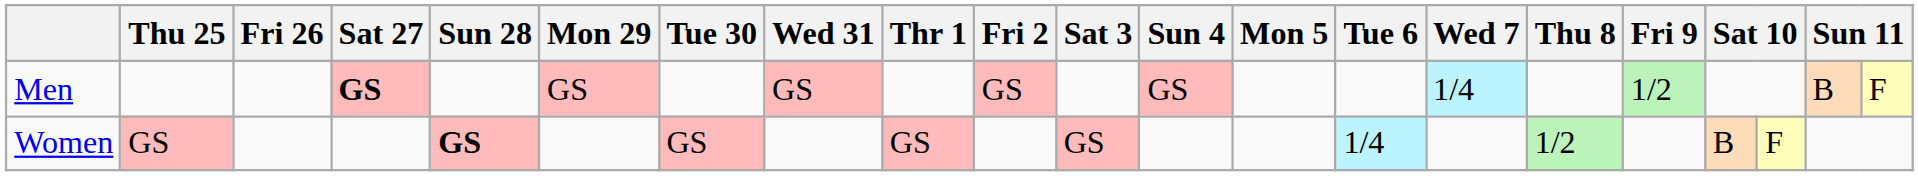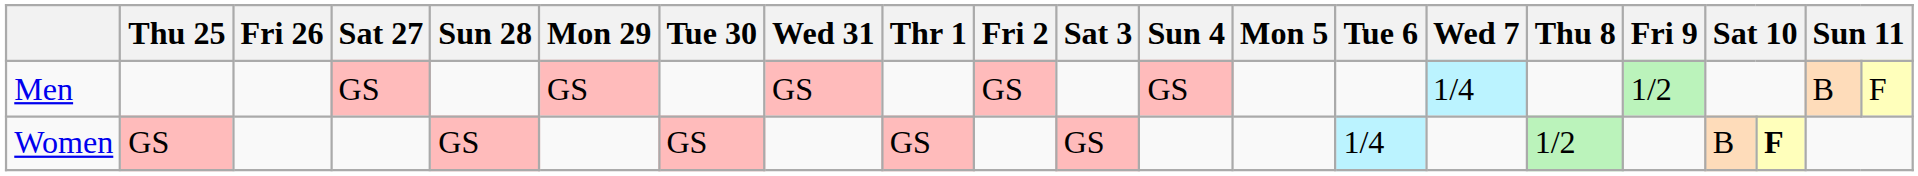(360, 88) bold -> (359, 88) normal
(460, 143) bold -> (459, 143) normal
(1774, 143) normal -> (1774, 143) bold
